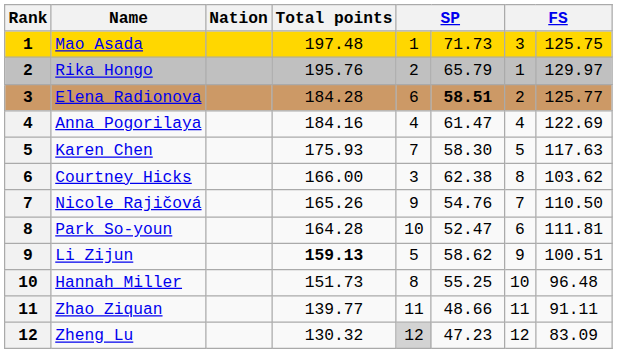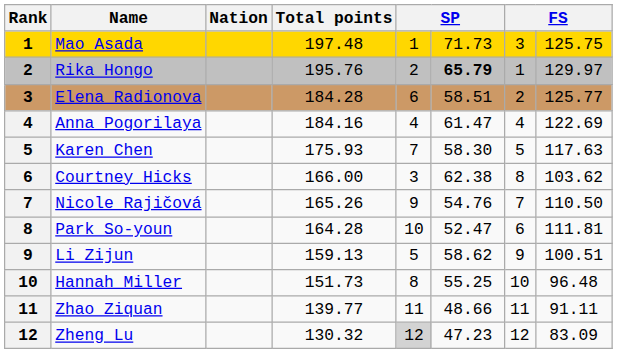(468, 71) normal -> (468, 71) bold
(468, 97) bold -> (468, 97) normal
(334, 256) bold -> (334, 256) normal
